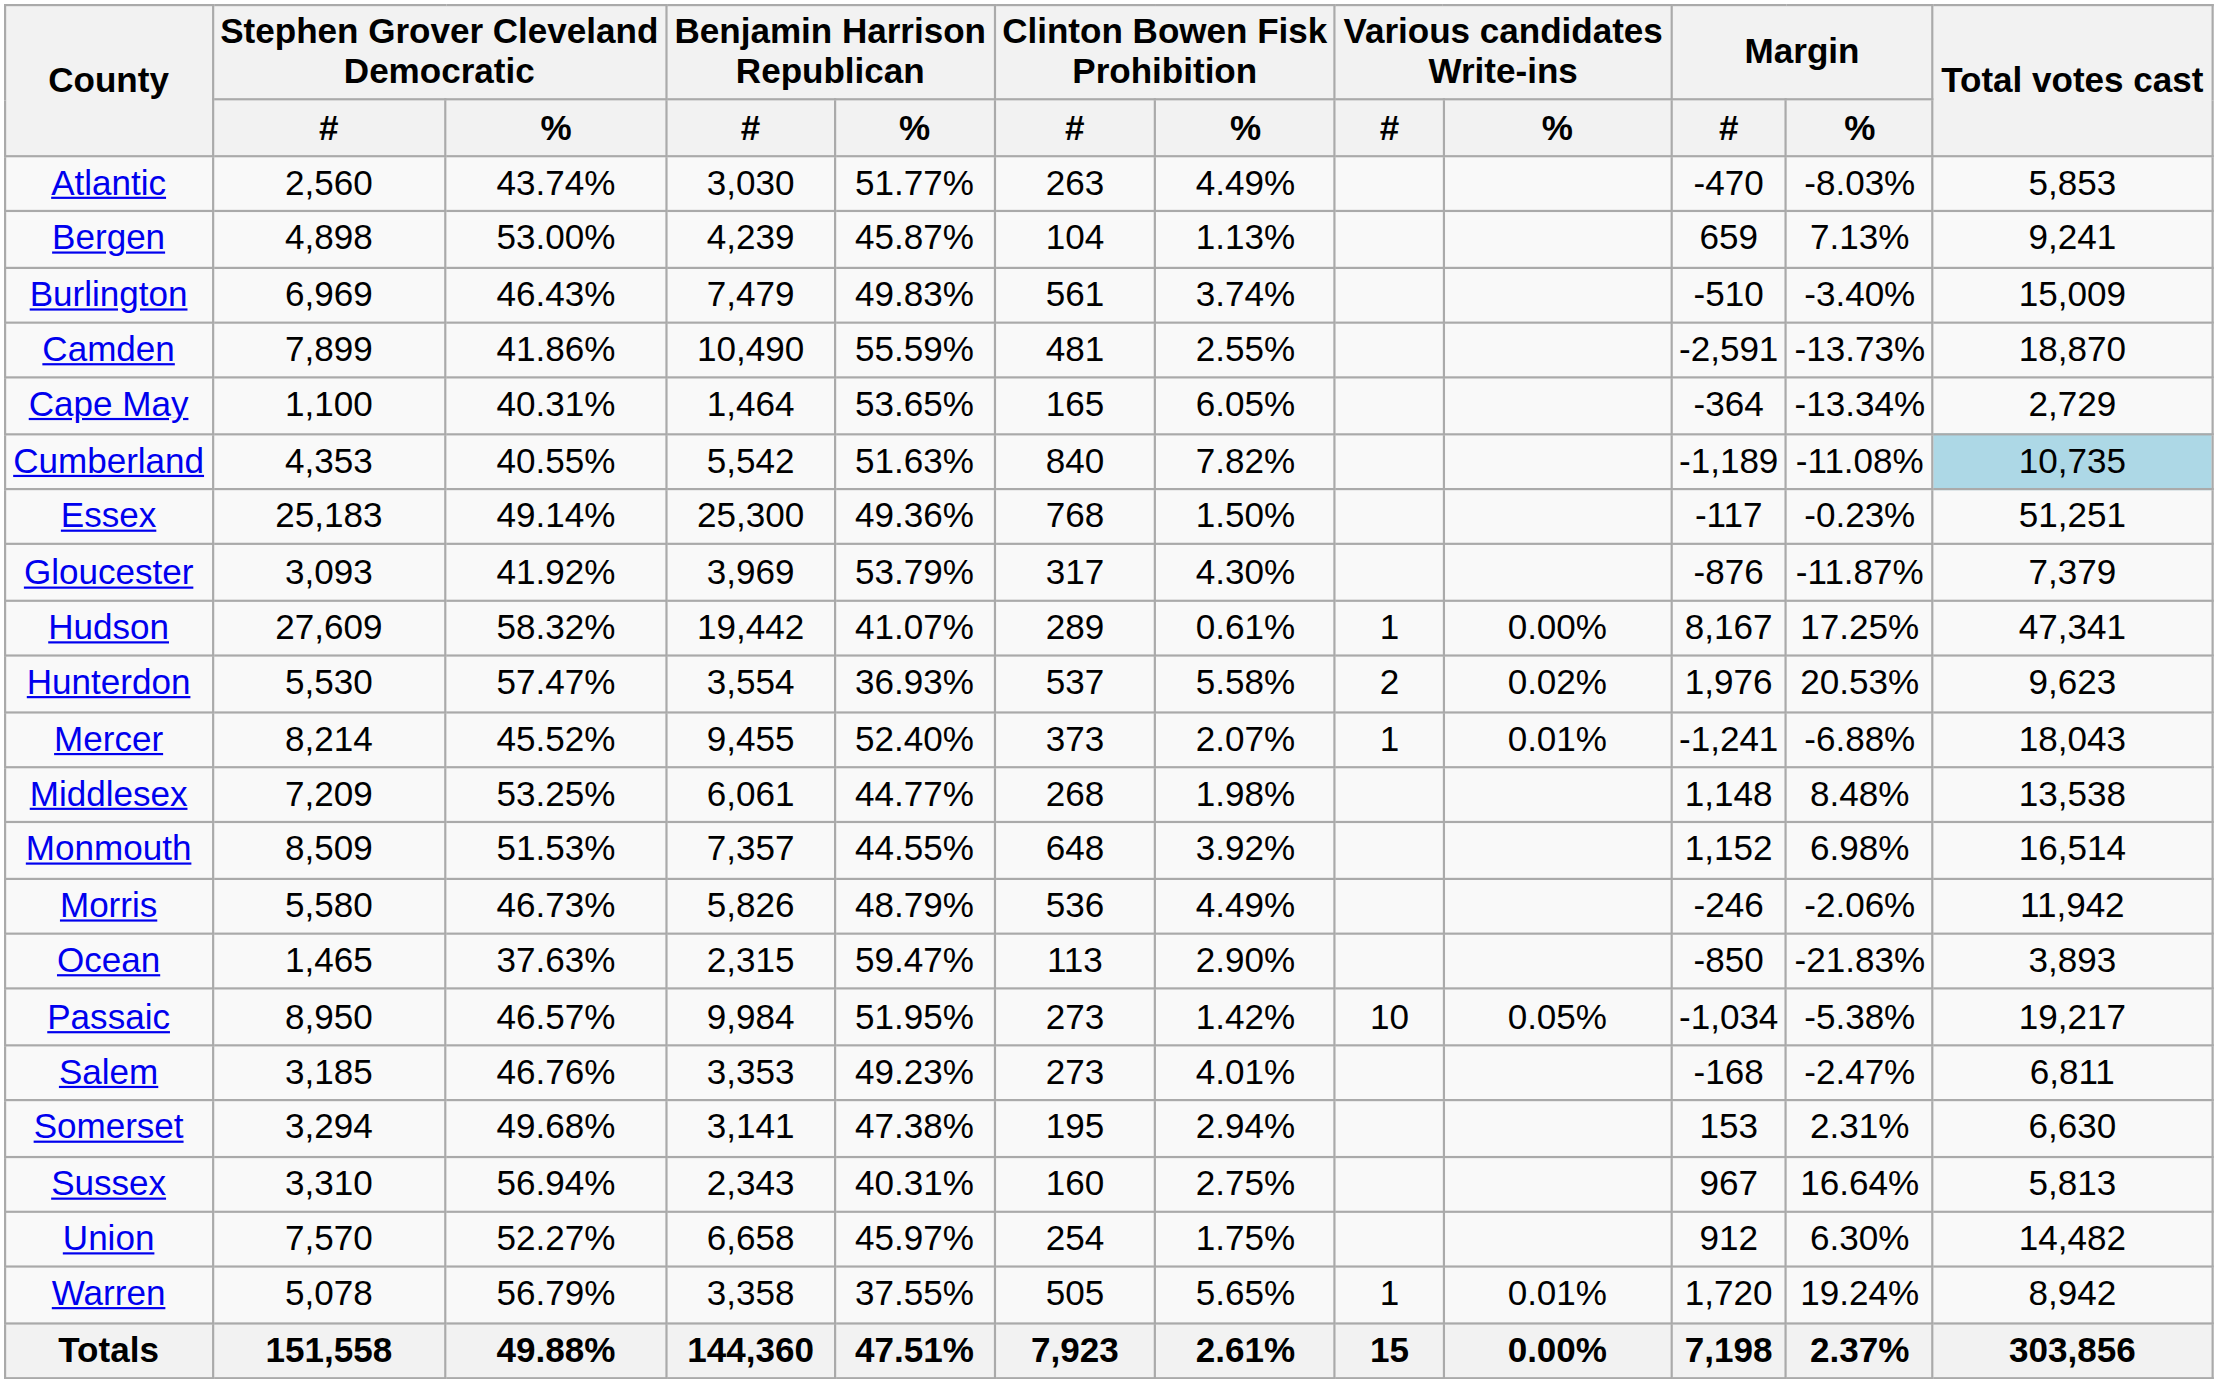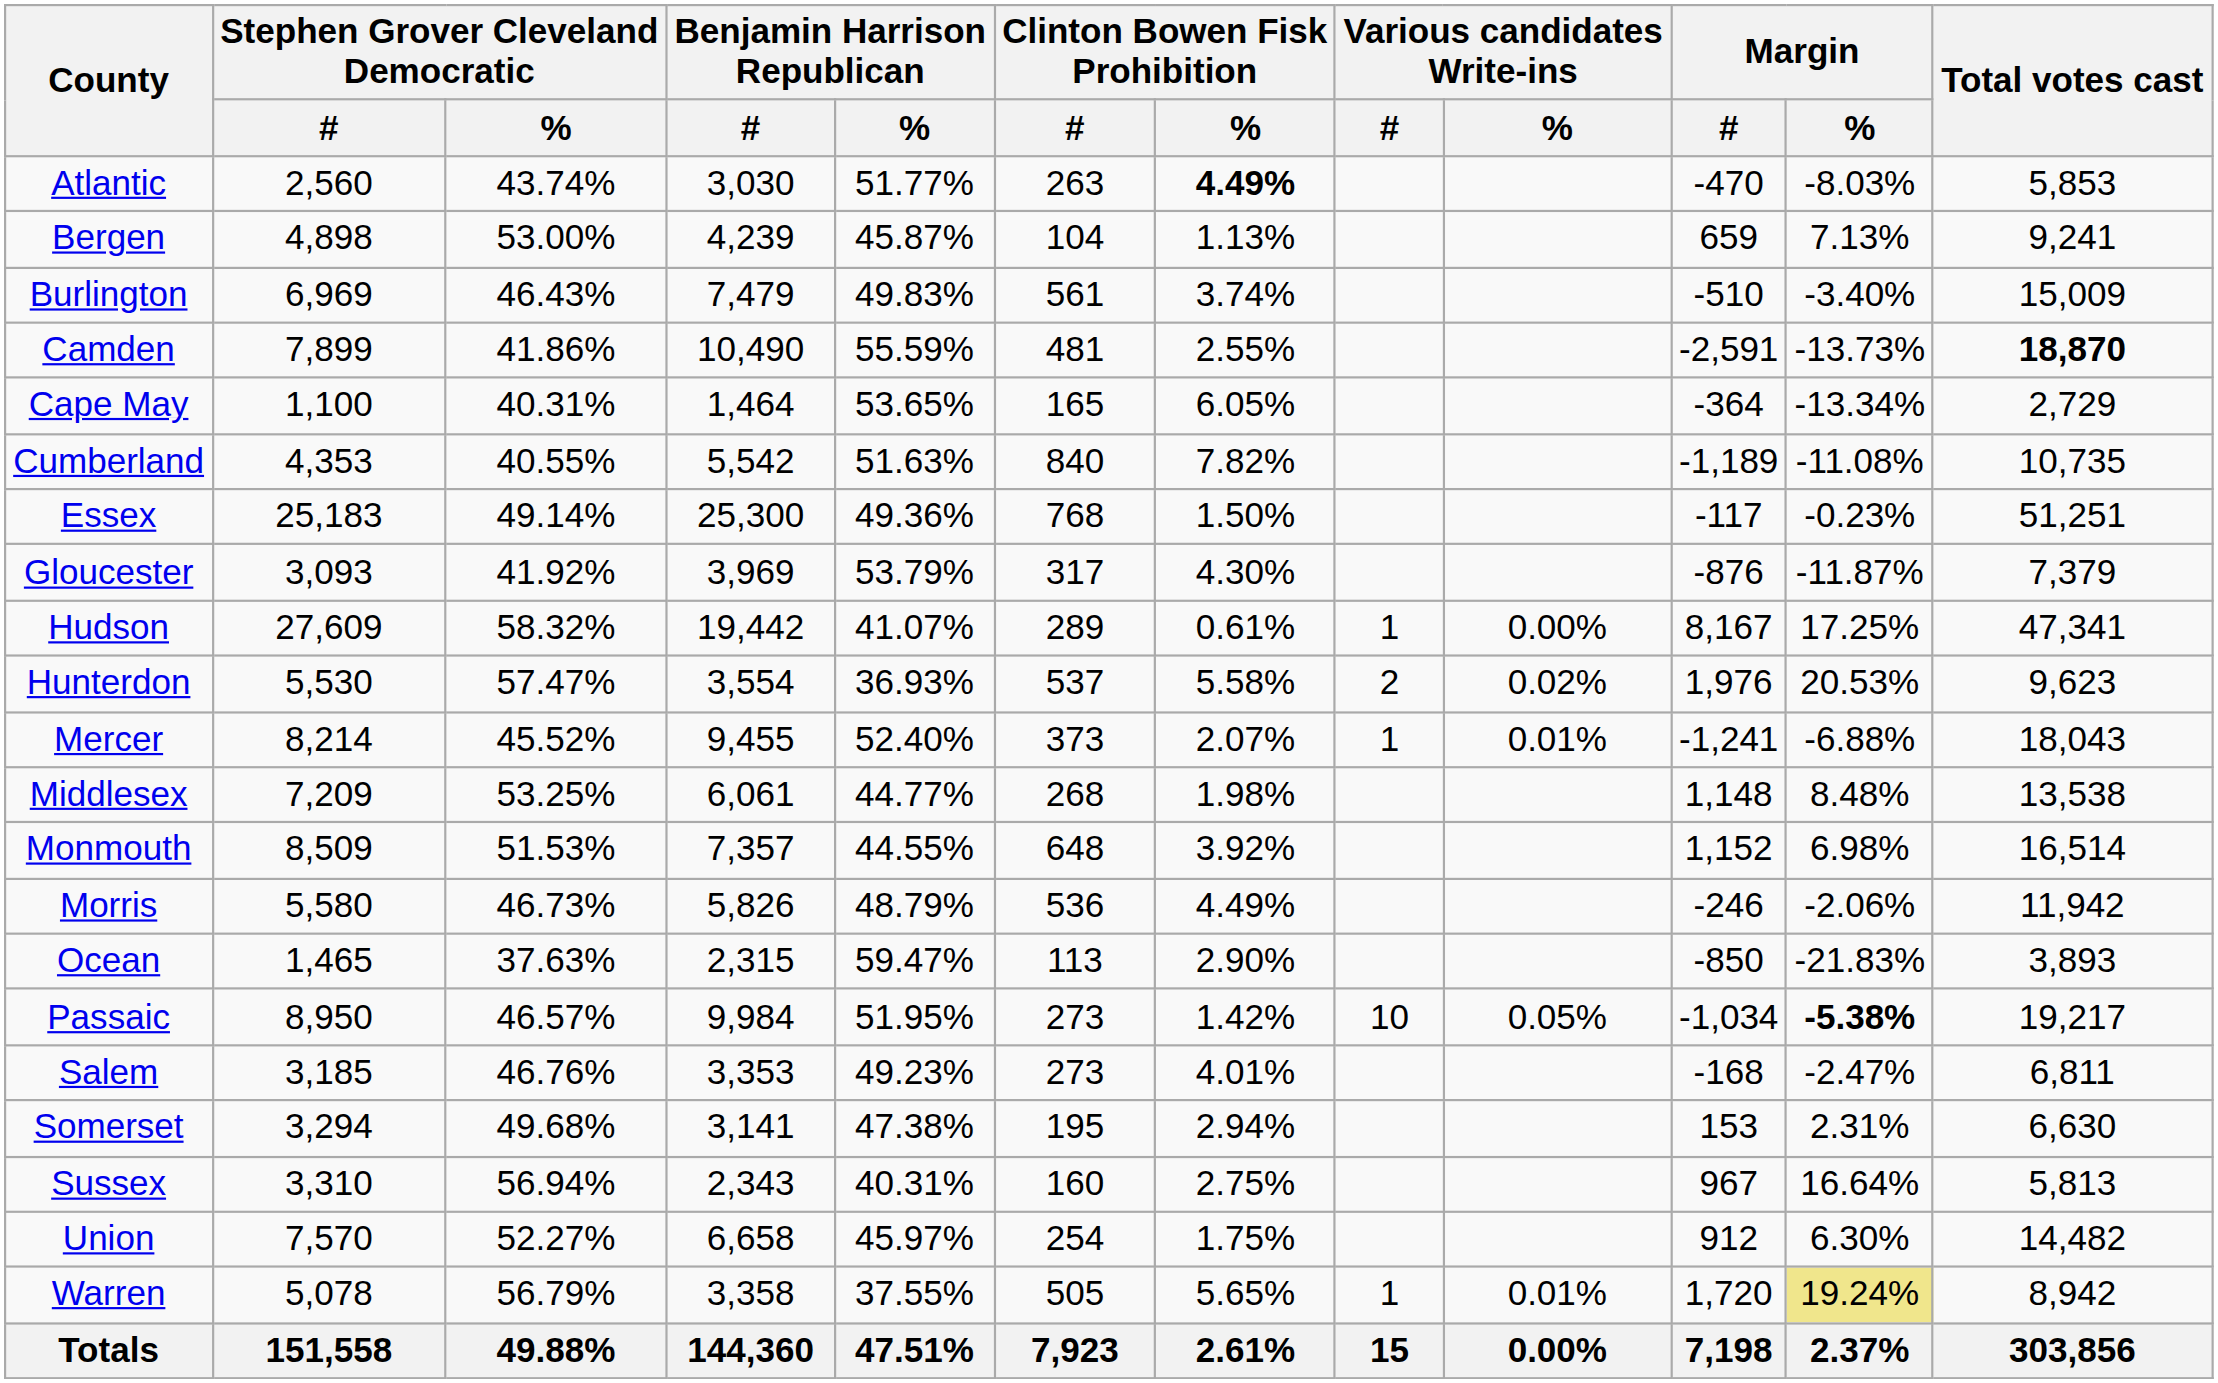(1246, 182) normal -> (1246, 182) bold
(2072, 349) normal -> (2072, 349) bold
(2072, 460) lightblue background -> (2072, 460) no background
(1860, 1016) normal -> (1860, 1016) bold
(1860, 1294) no background -> (1860, 1294) khaki background
